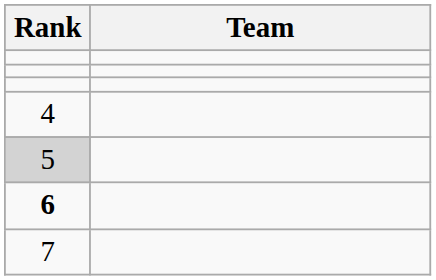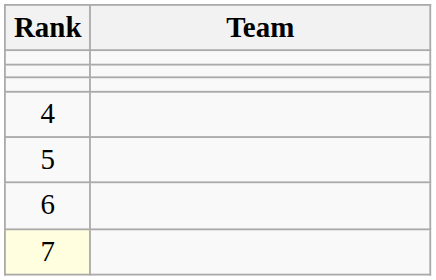(48, 159) lightgrey background -> (48, 159) no background
(48, 205) bold -> (48, 205) normal
(48, 251) no background -> (48, 251) lightyellow background
